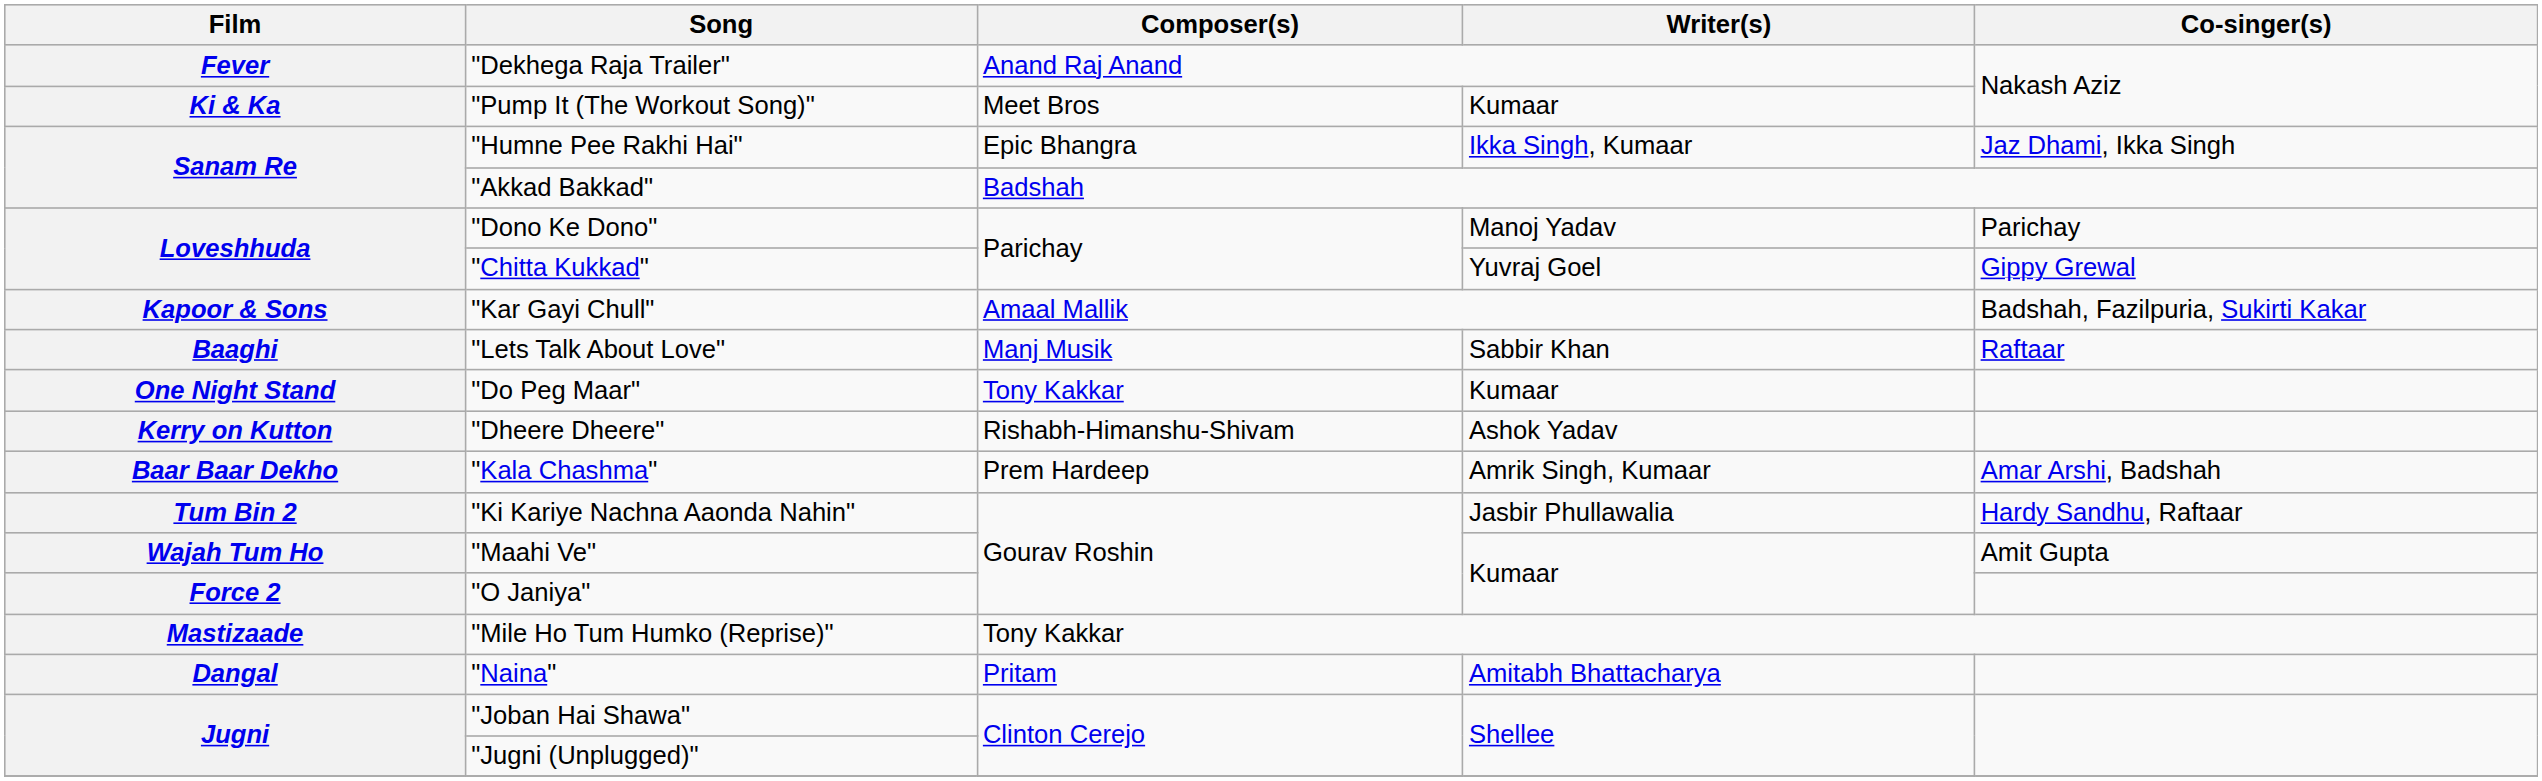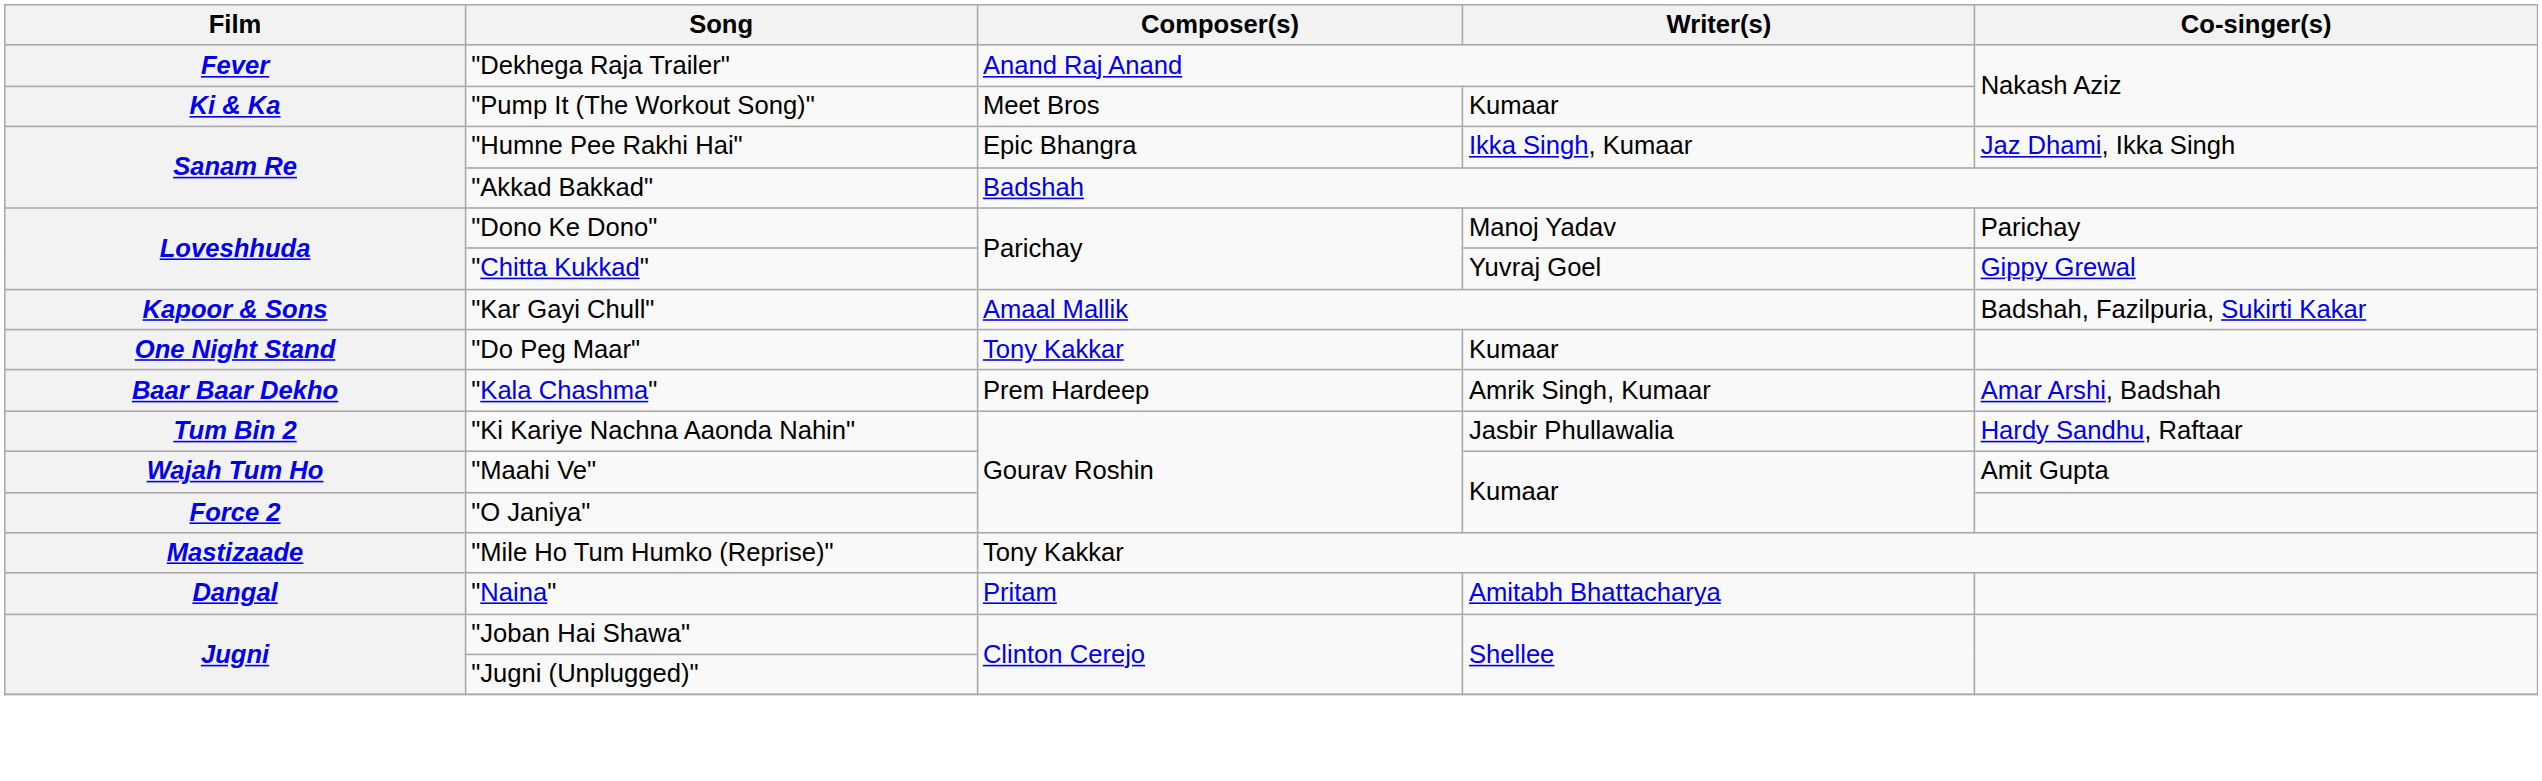- row: (598, 349)
- row: (568, 430)
